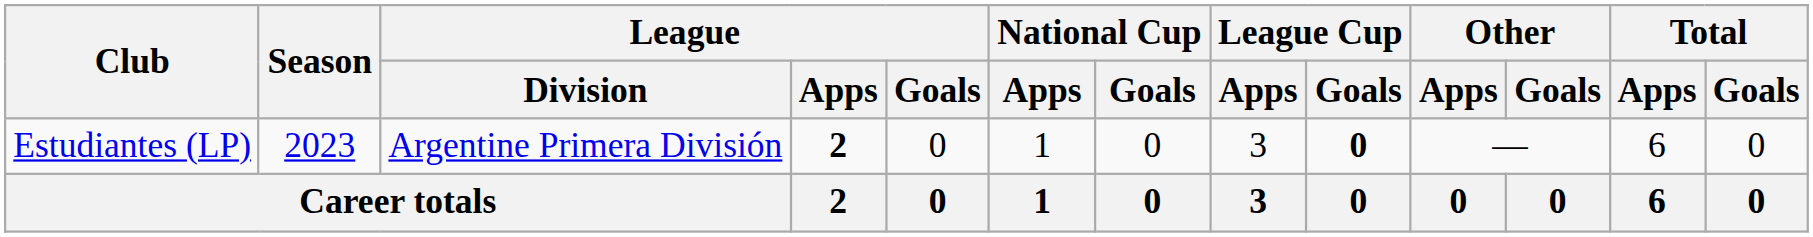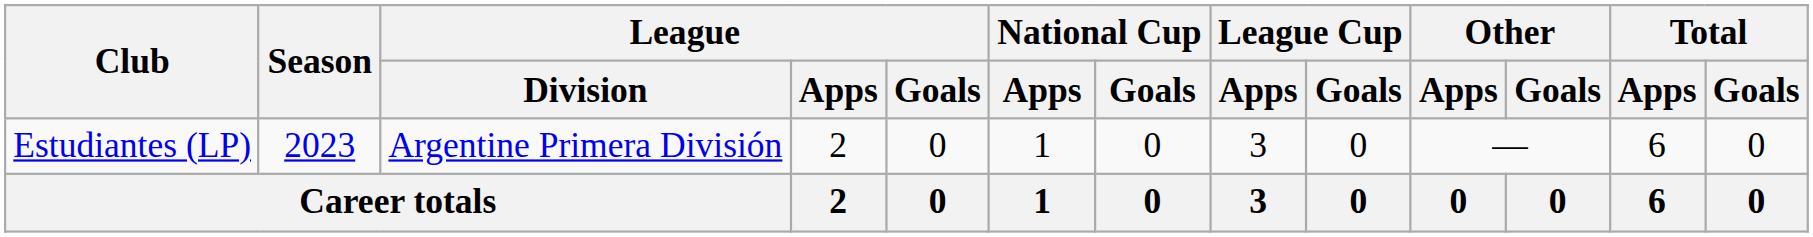(838, 145) bold -> (838, 145) normal
(1358, 145) bold -> (1358, 145) normal
